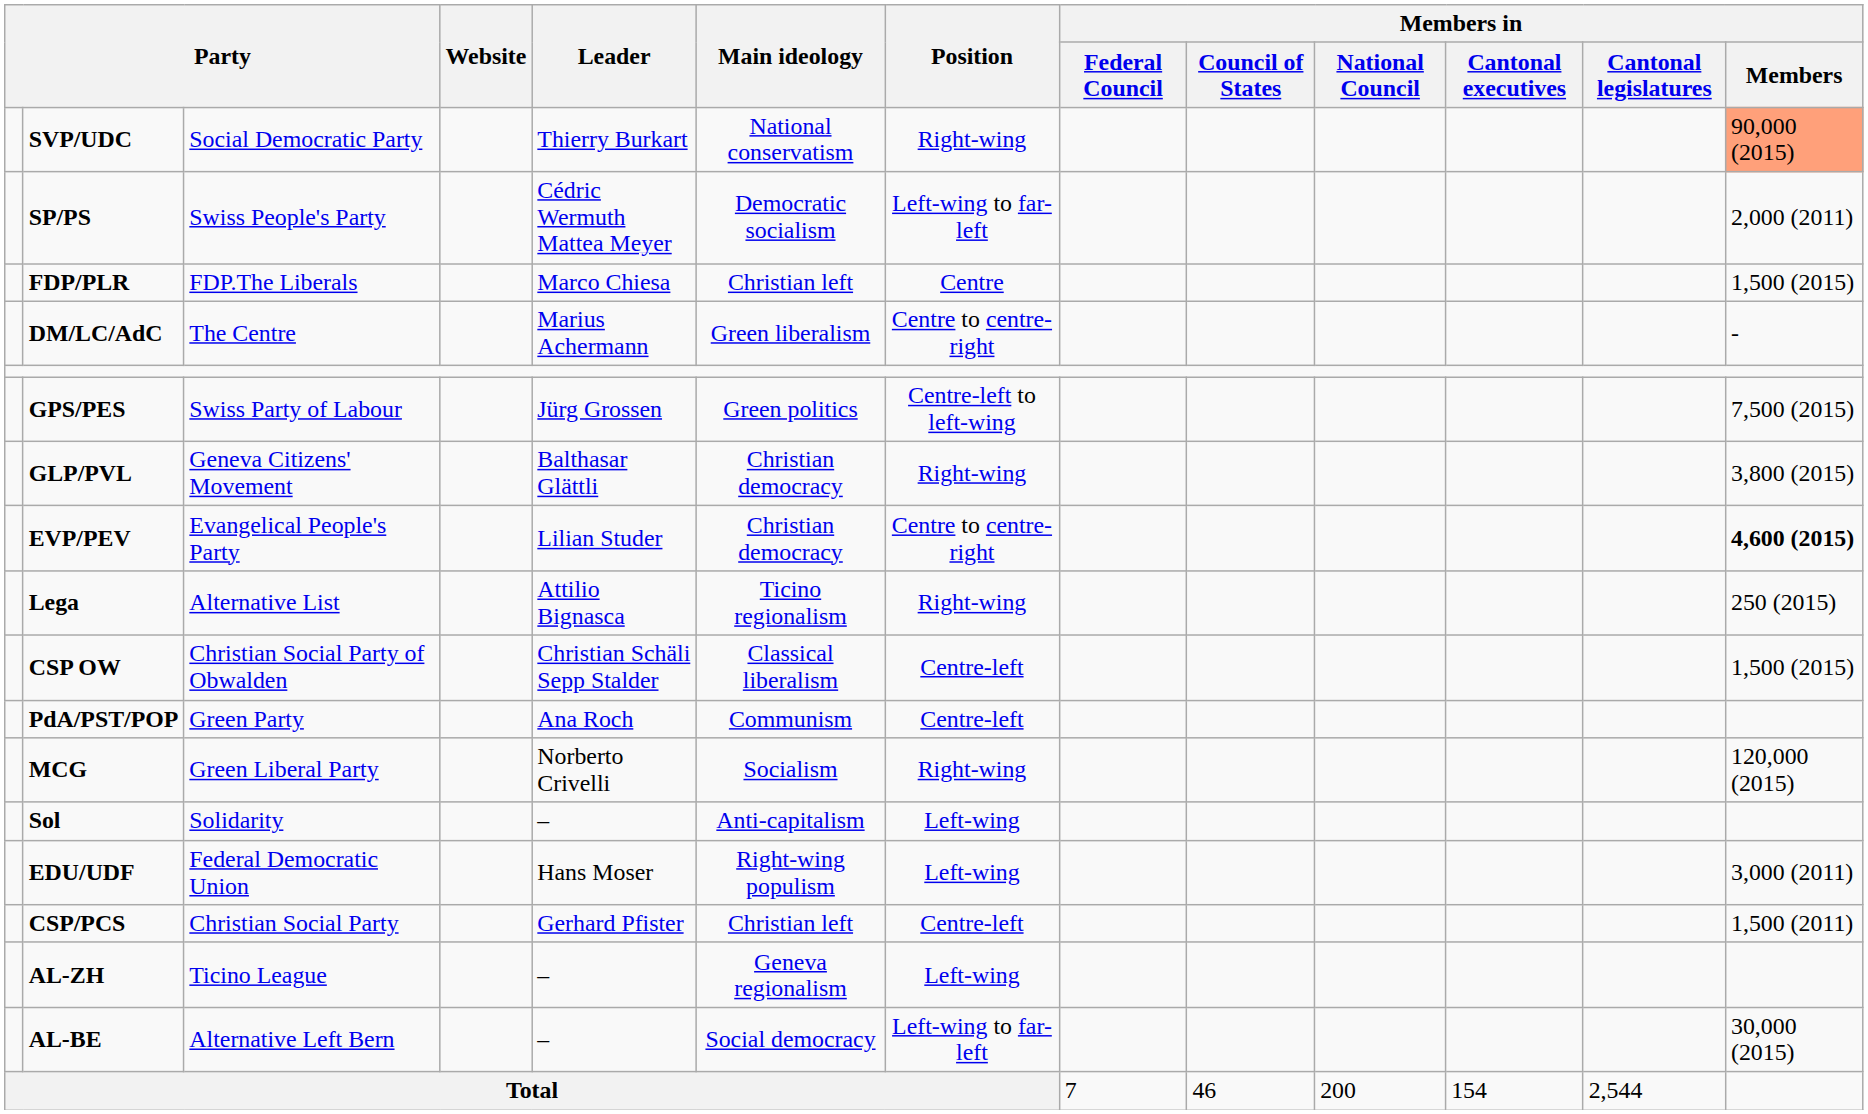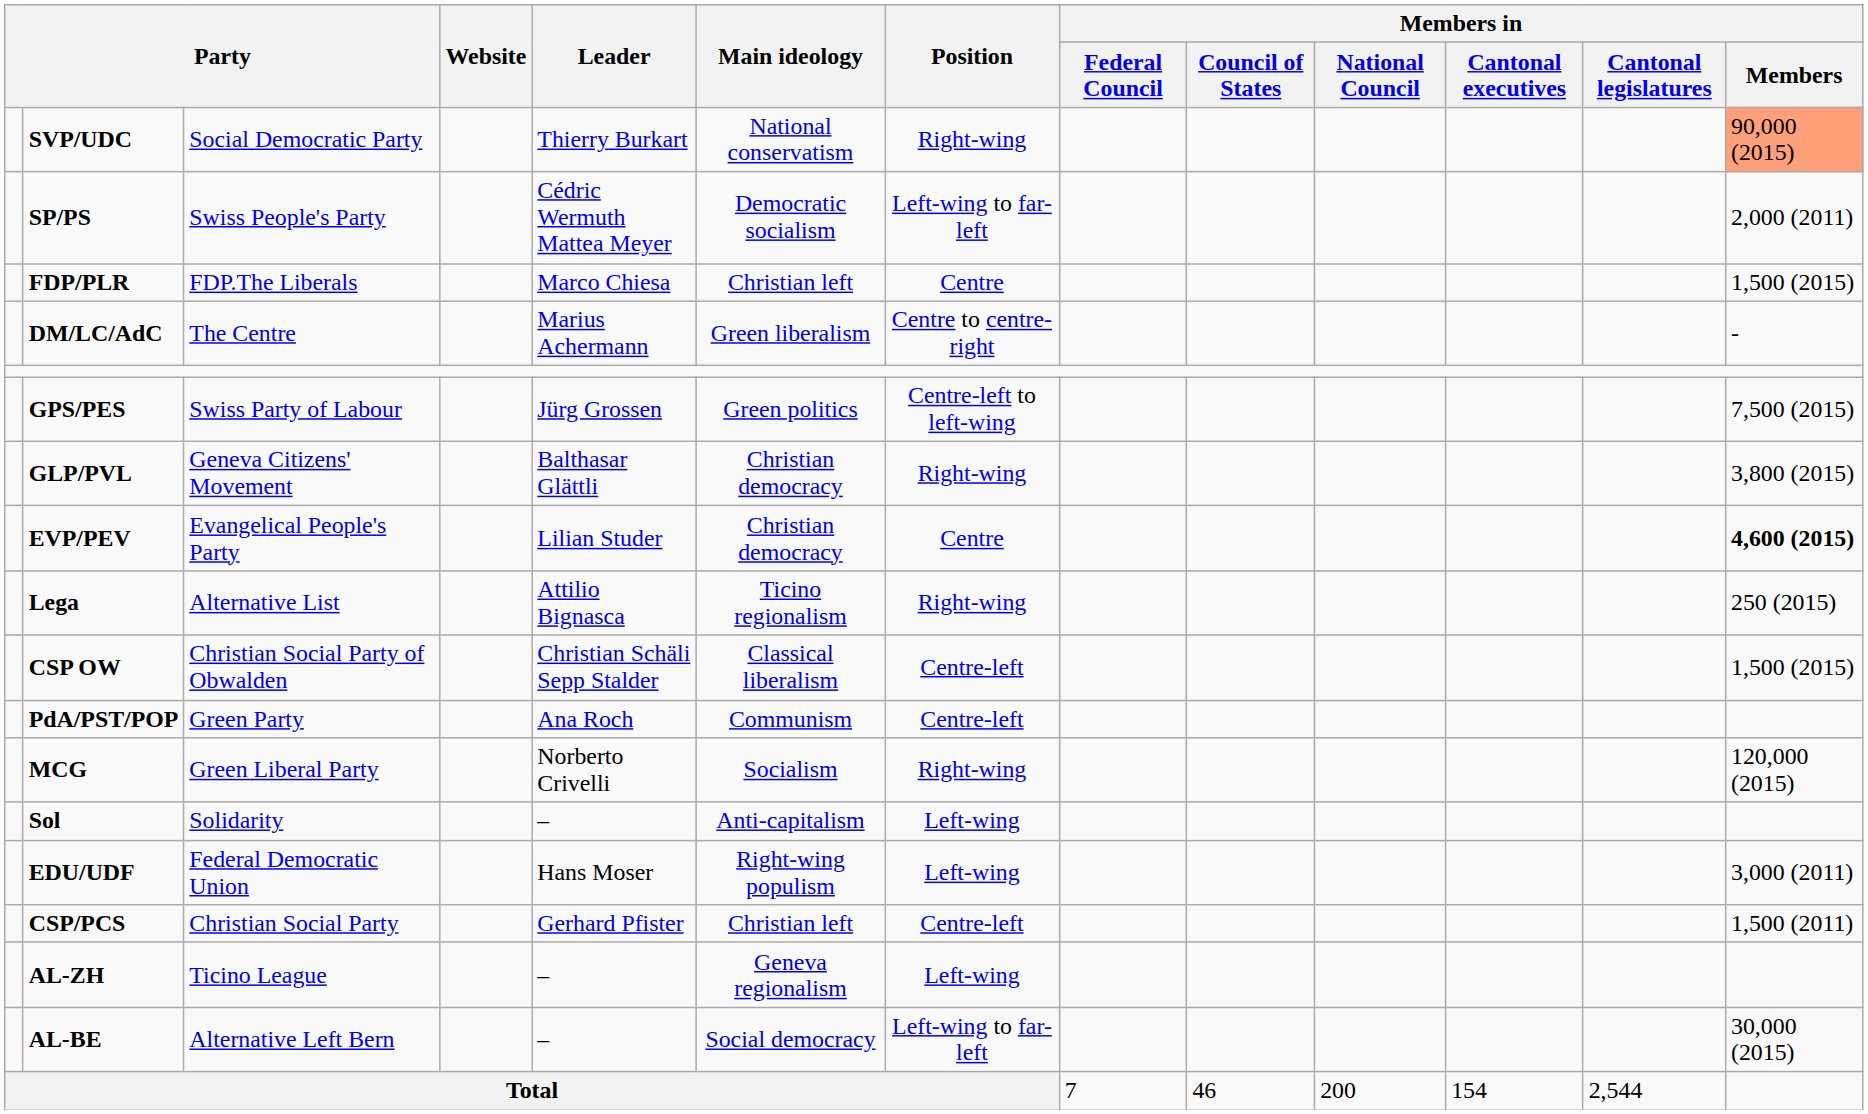(972, 538) Centre to centre-right -> (972, 538) Centre
